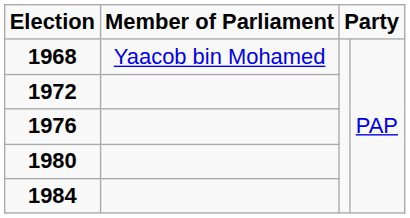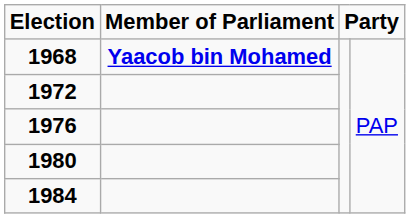(220, 56) normal -> (220, 56) bold
